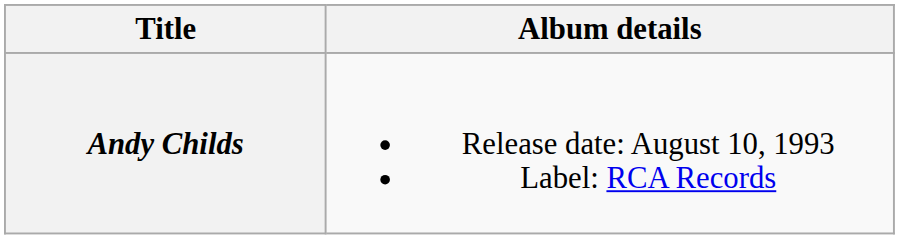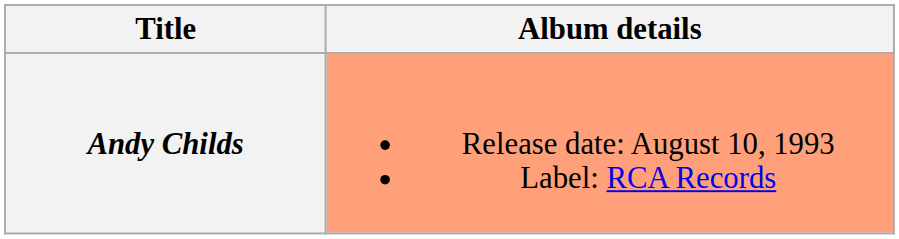(610, 161) no background -> (610, 161) lightsalmon background
